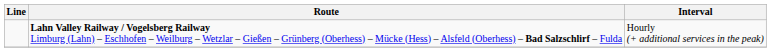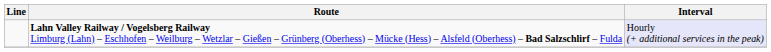(695, 33) no background -> (695, 33) lavender background
